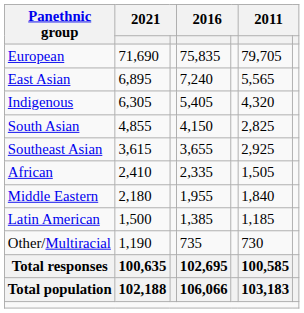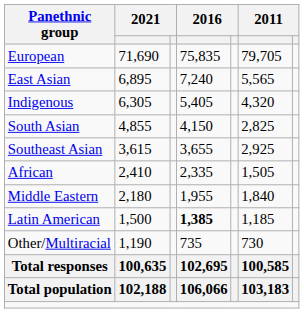(196, 219) normal -> (196, 219) bold
